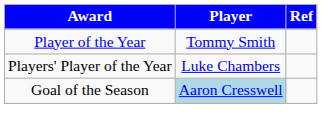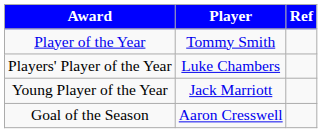+ row: (90, 90)
(231, 90) lightblue background -> (231, 115) no background
